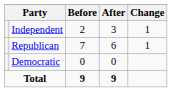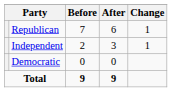rows swapped: (35, 45) <-> (37, 29)
